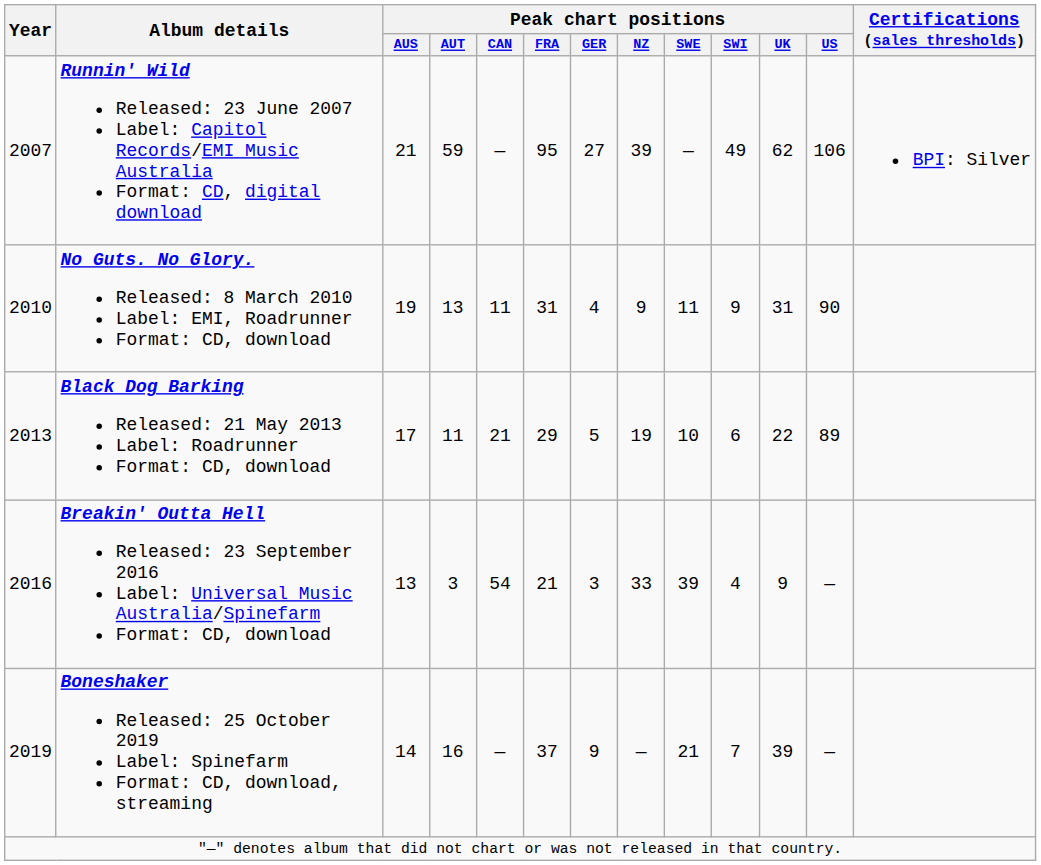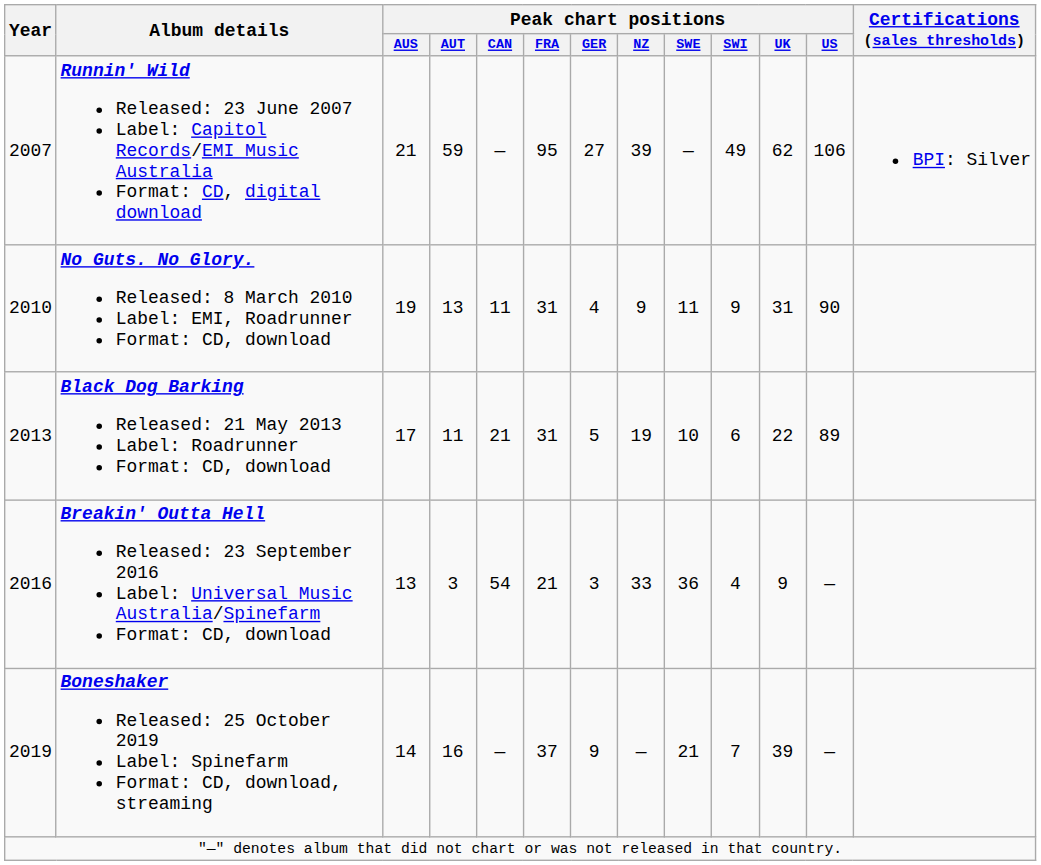(547, 436) 29 -> (547, 436) 31
(688, 584) 39 -> (688, 584) 36
